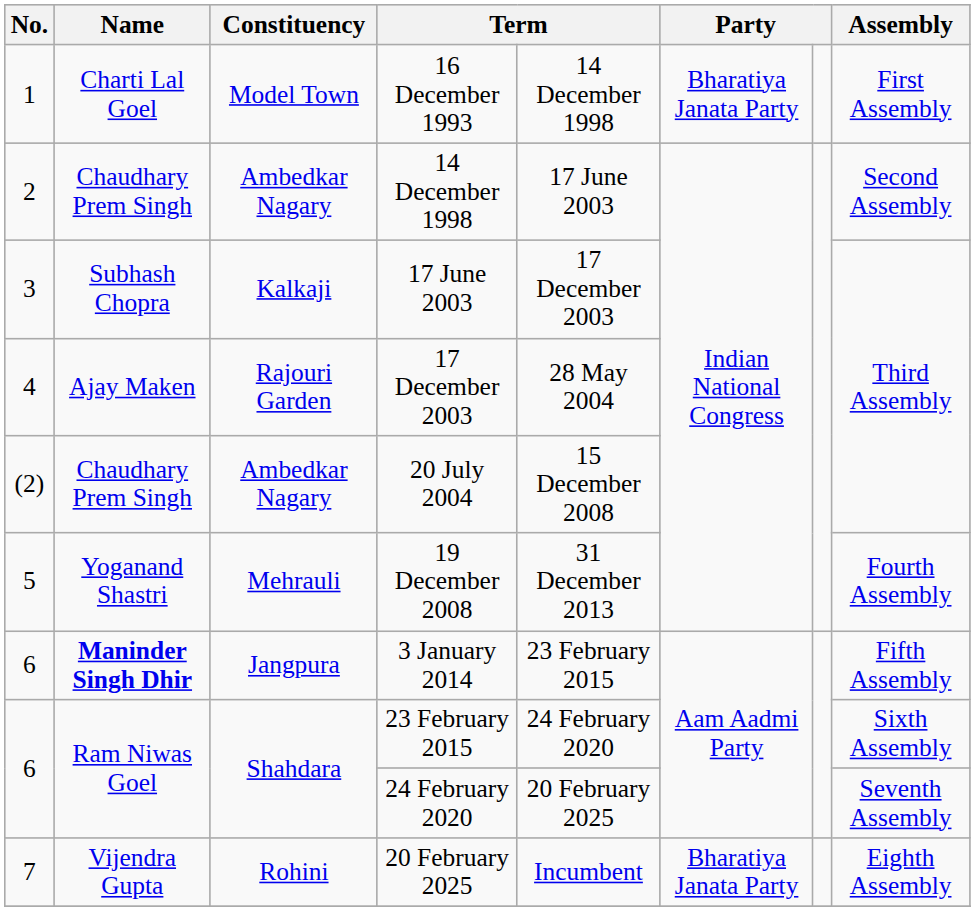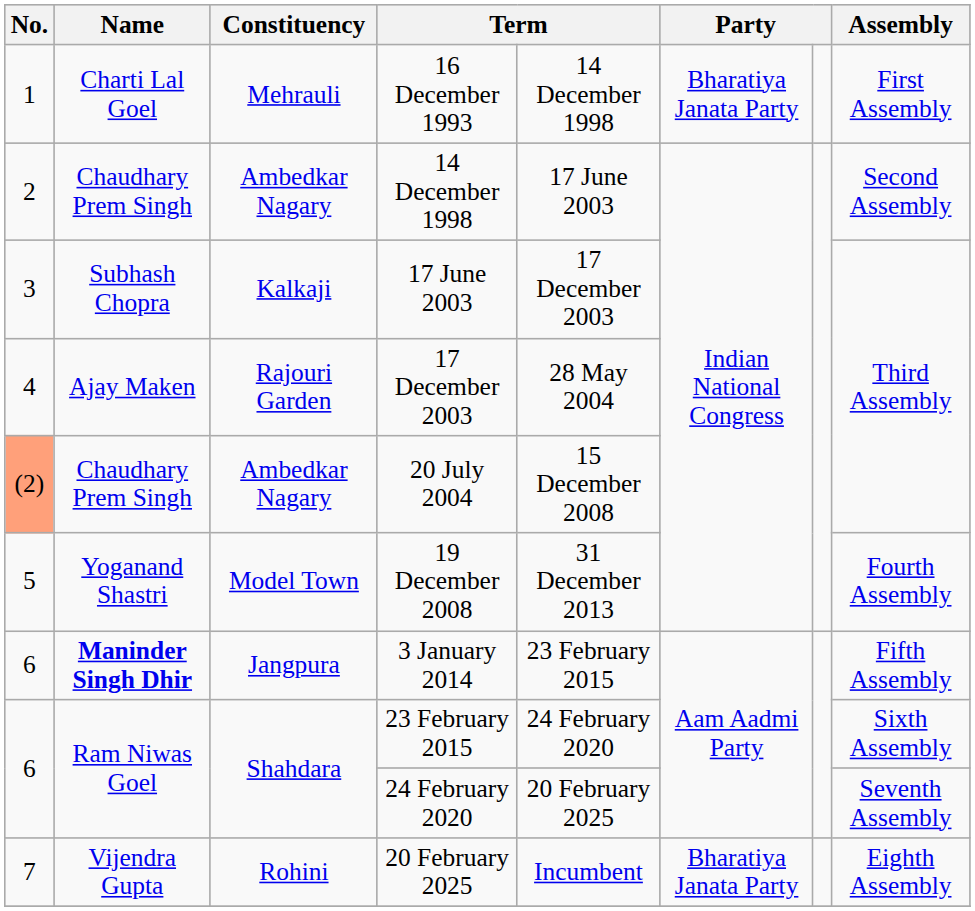(294, 93) Model Town -> (294, 93) Mehrauli
(29, 483) no background -> (29, 483) lightsalmon background
(294, 581) Mehrauli -> (294, 581) Model Town
